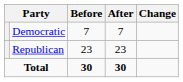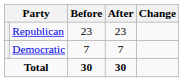rows swapped: (38, 49) <-> (39, 31)
